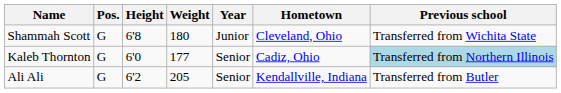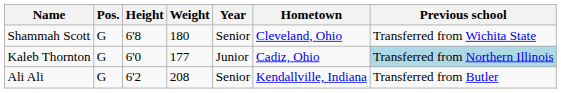(232, 35) Junior -> (233, 35) Senior
(233, 56) Senior -> (232, 56) Junior
(179, 77) 205 -> (179, 77) 208
